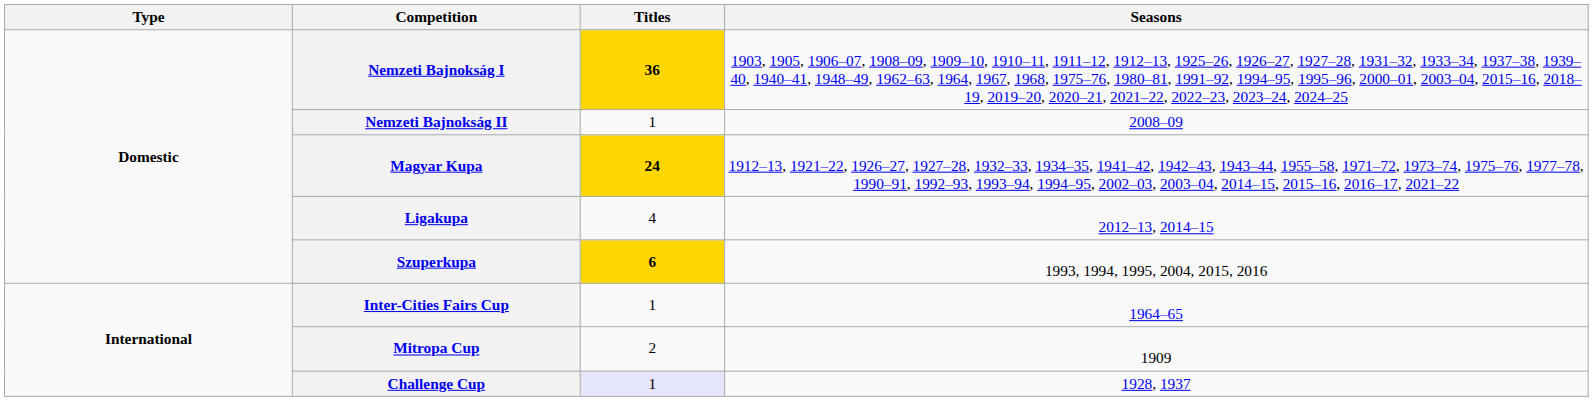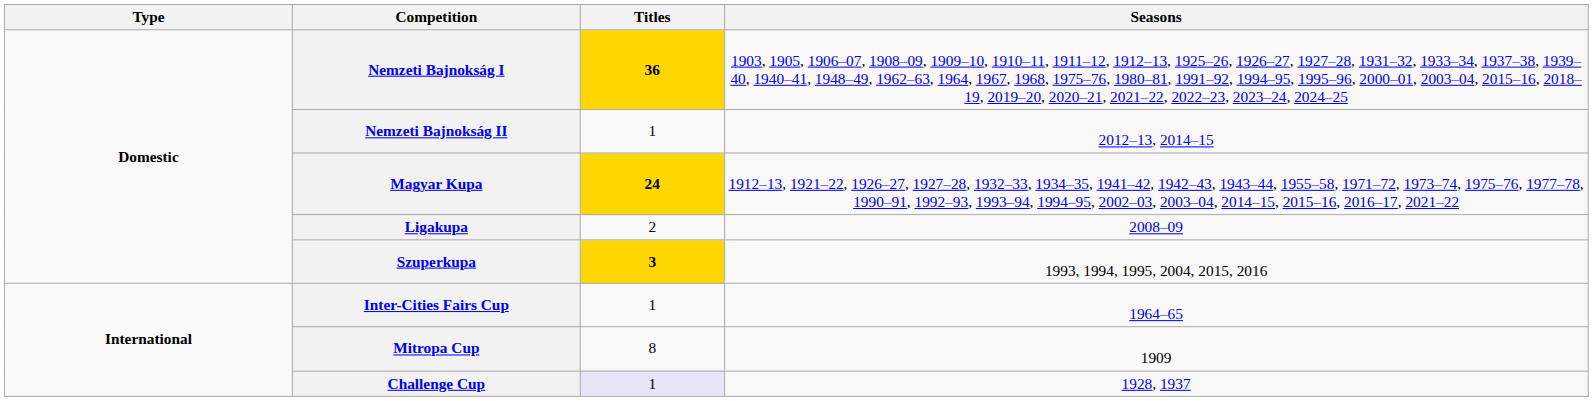(1156, 122) 2008–09 -> (1156, 140) 2012–13, 2014–15
(652, 218) 4 -> (652, 227) 2
(1156, 227) 2012–13, 2014–15 -> (1156, 227) 2008–09
(652, 262) 6 -> (652, 262) 3
(652, 349) 2 -> (652, 349) 8
